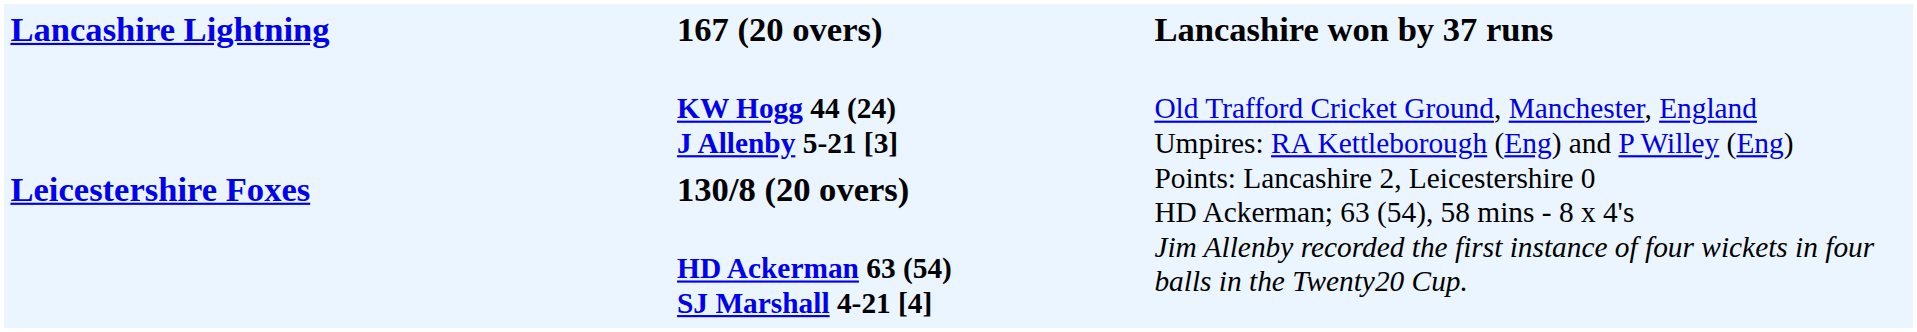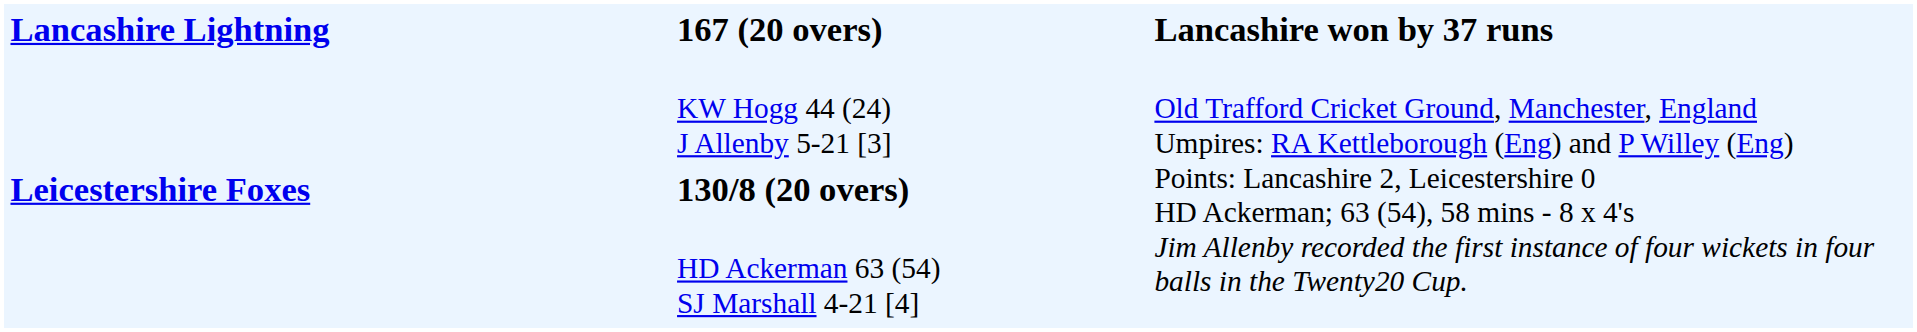(788, 126) bold -> (784, 126) normal
(814, 286) bold -> (809, 286) normal
